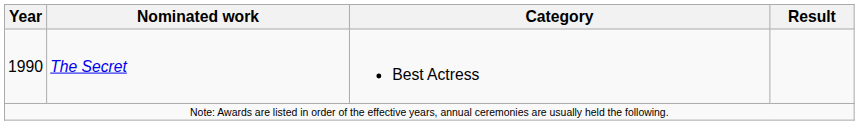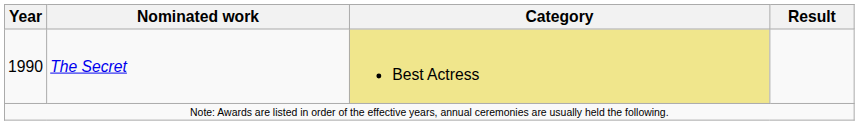(559, 75) no background -> (559, 75) khaki background
